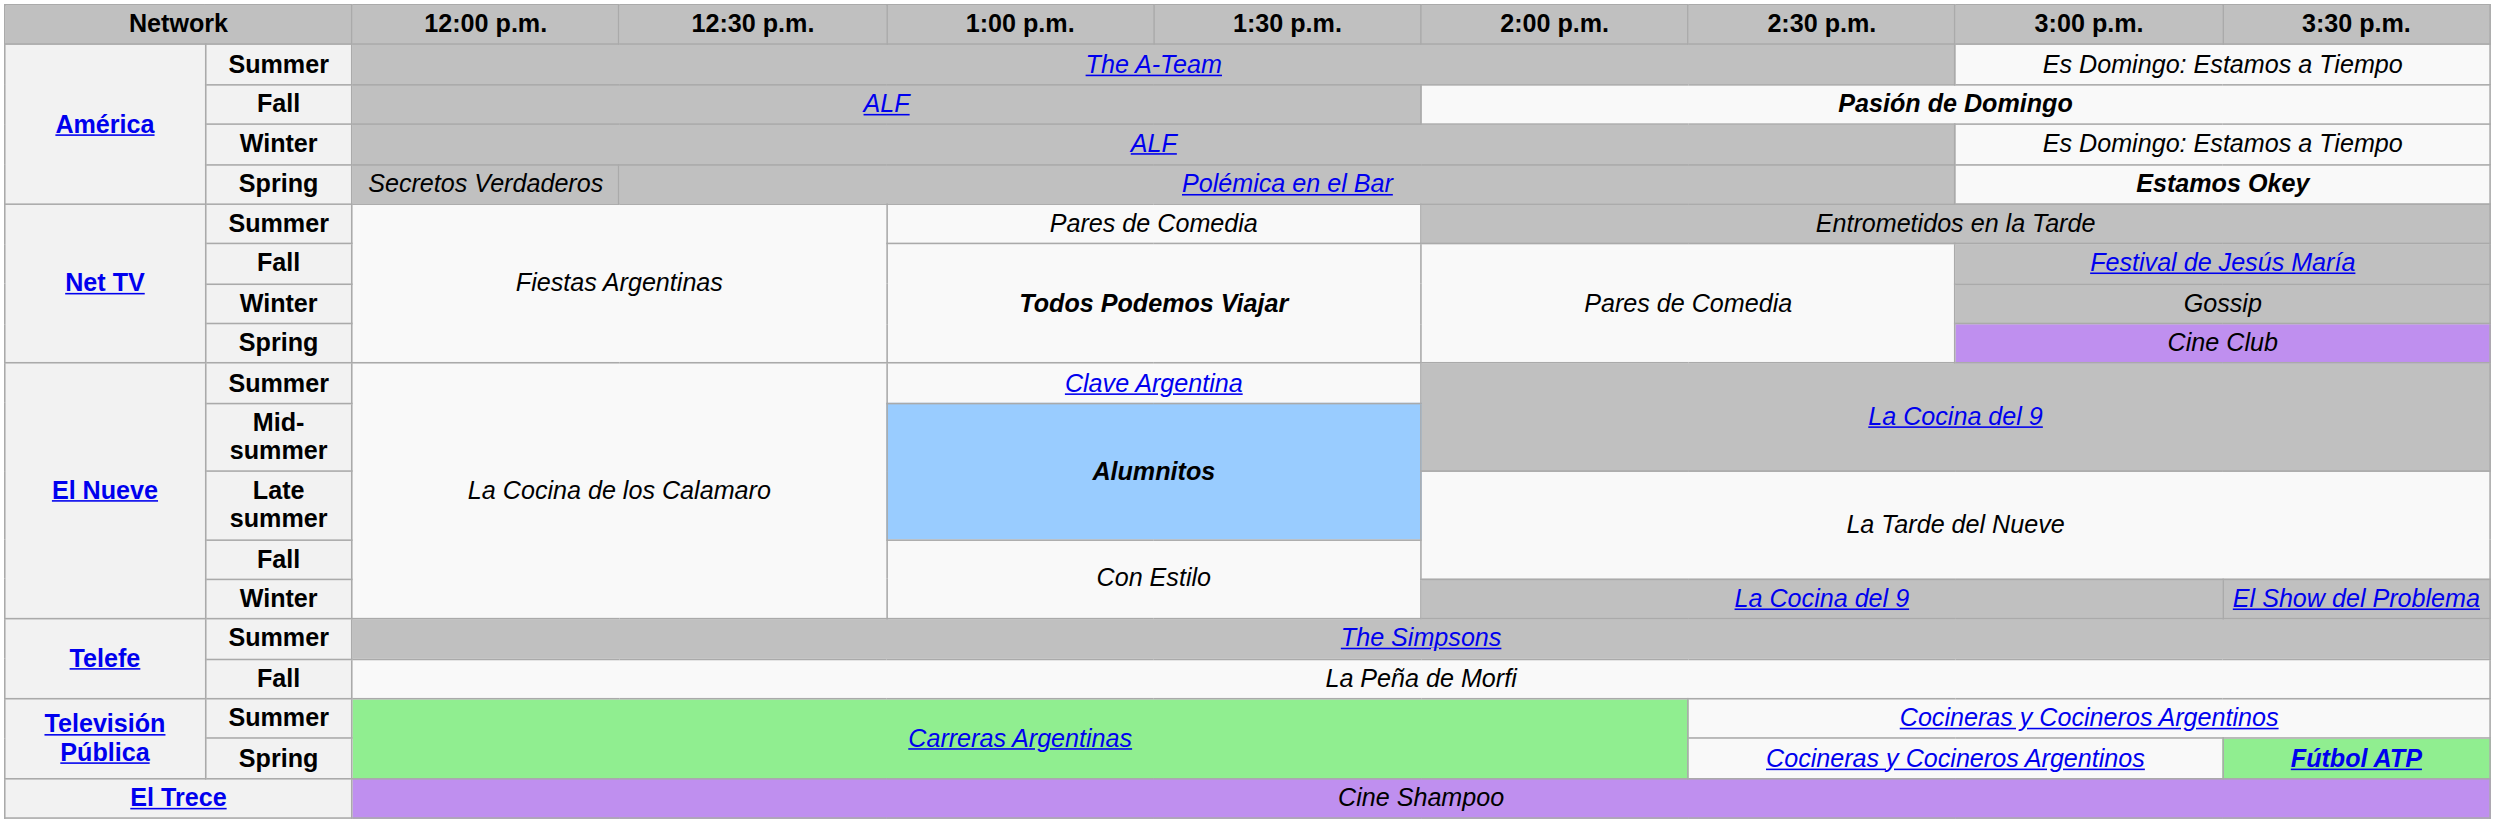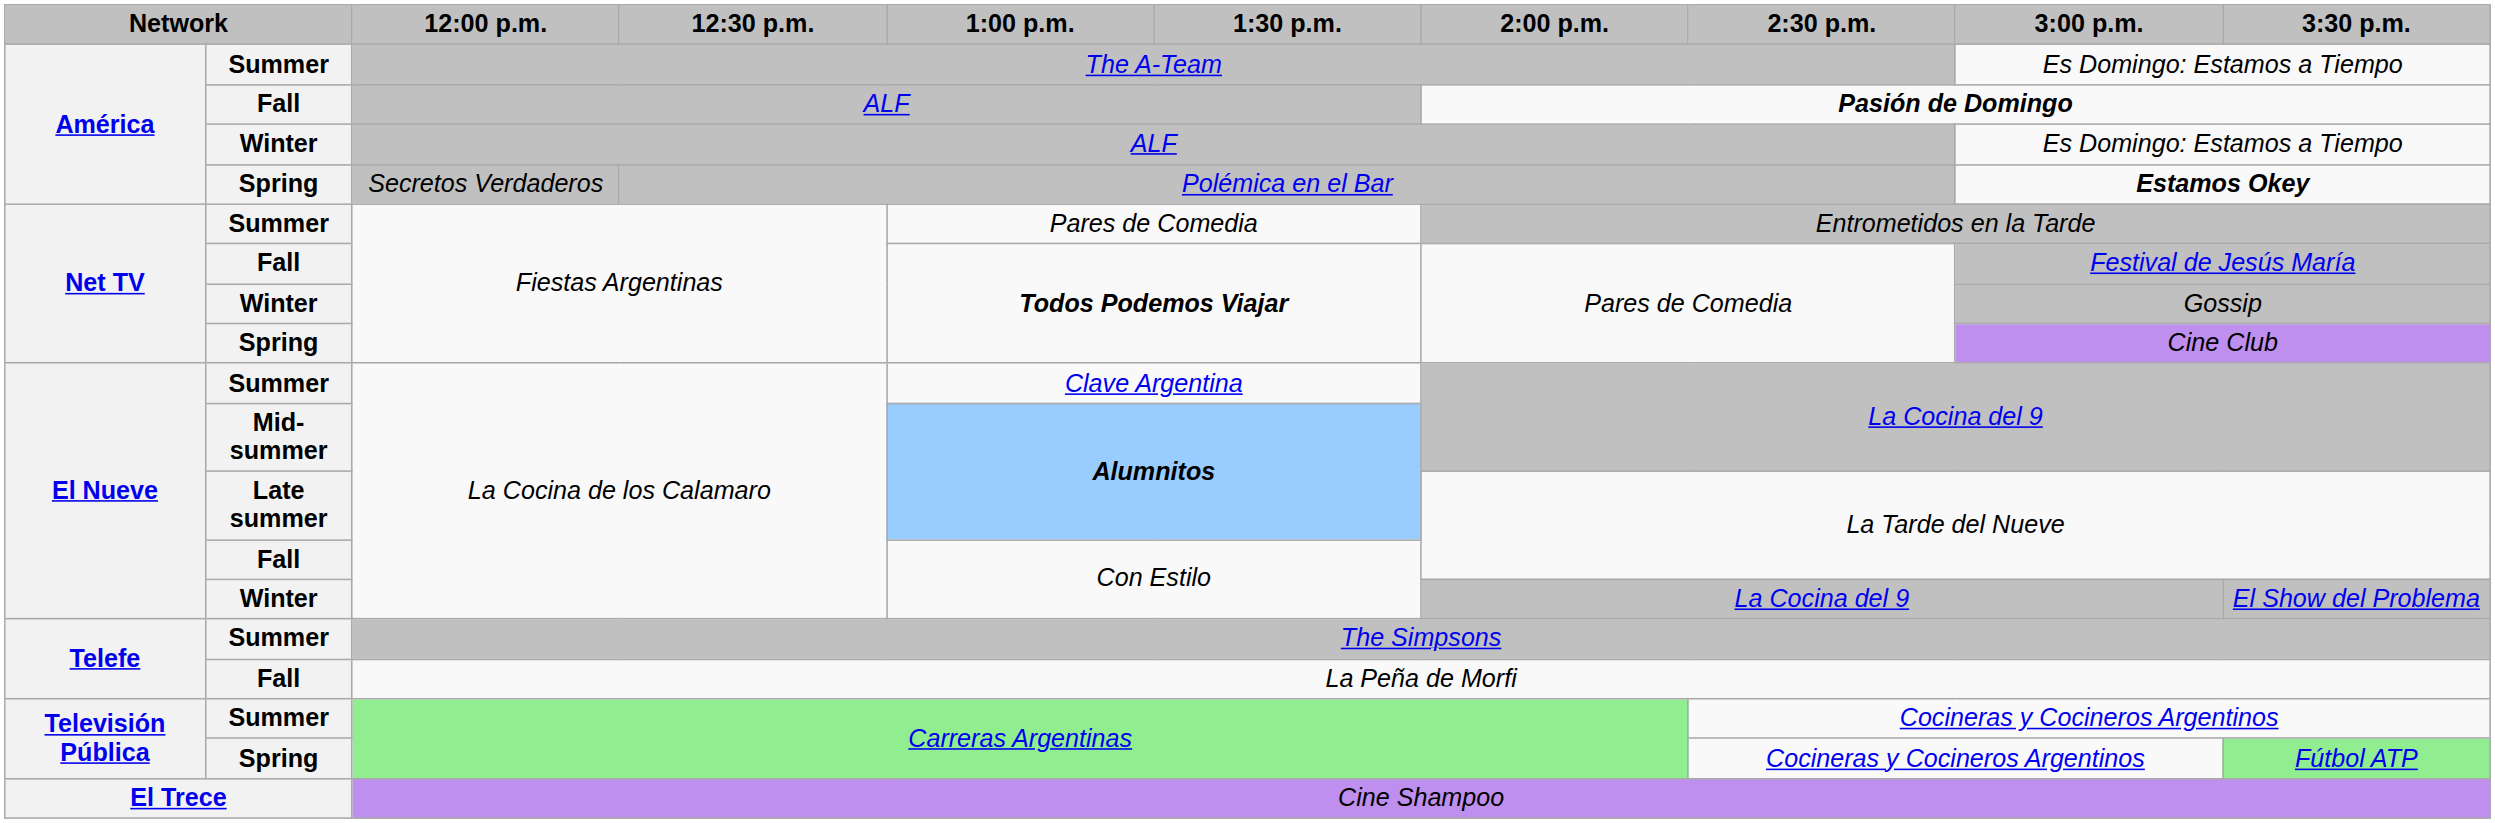(2356, 758) bold -> (2356, 758) normal
